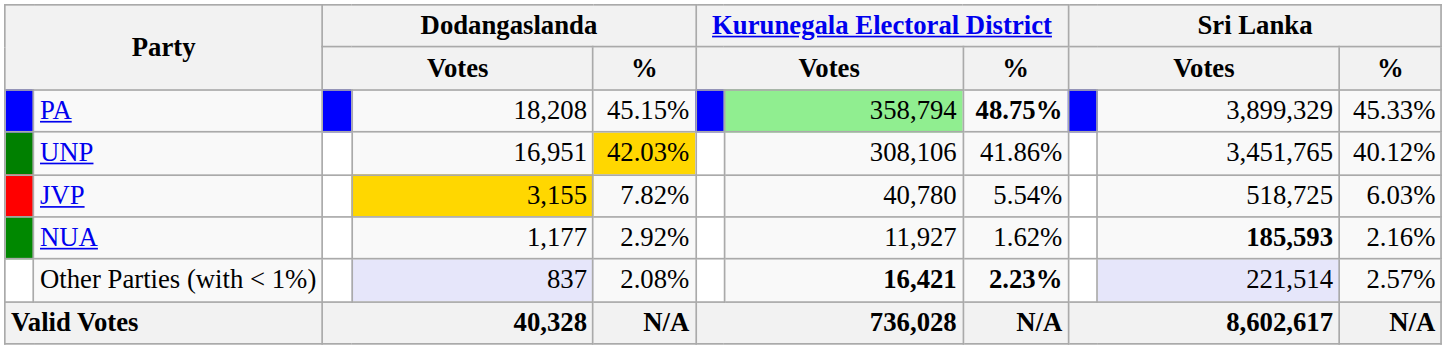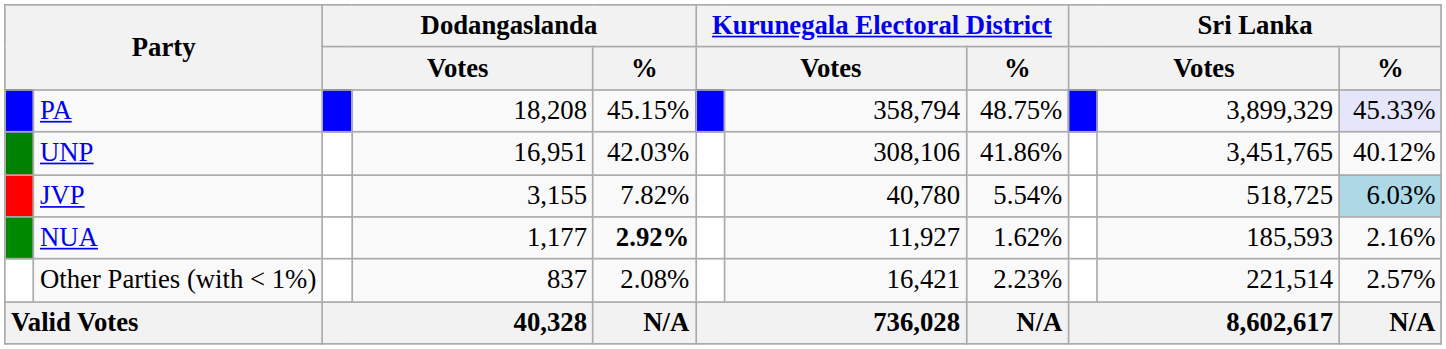(913, 110) lightgreen background -> (917, 110) no background
(1019, 110) bold -> (1021, 110) normal
(1394, 110) no background -> (1394, 110) lavender background
(648, 152) gold background -> (648, 152) no background
(557, 195) gold background -> (557, 195) no background
(1401, 195) no background -> (1401, 195) lightblue background
(655, 237) normal -> (653, 237) bold
(1290, 237) bold -> (1290, 237) normal
(567, 279) lavender background -> (567, 279) no background
(920, 279) bold -> (923, 279) normal
(1026, 279) bold -> (1028, 279) normal
(1290, 279) lavender background -> (1290, 279) no background
